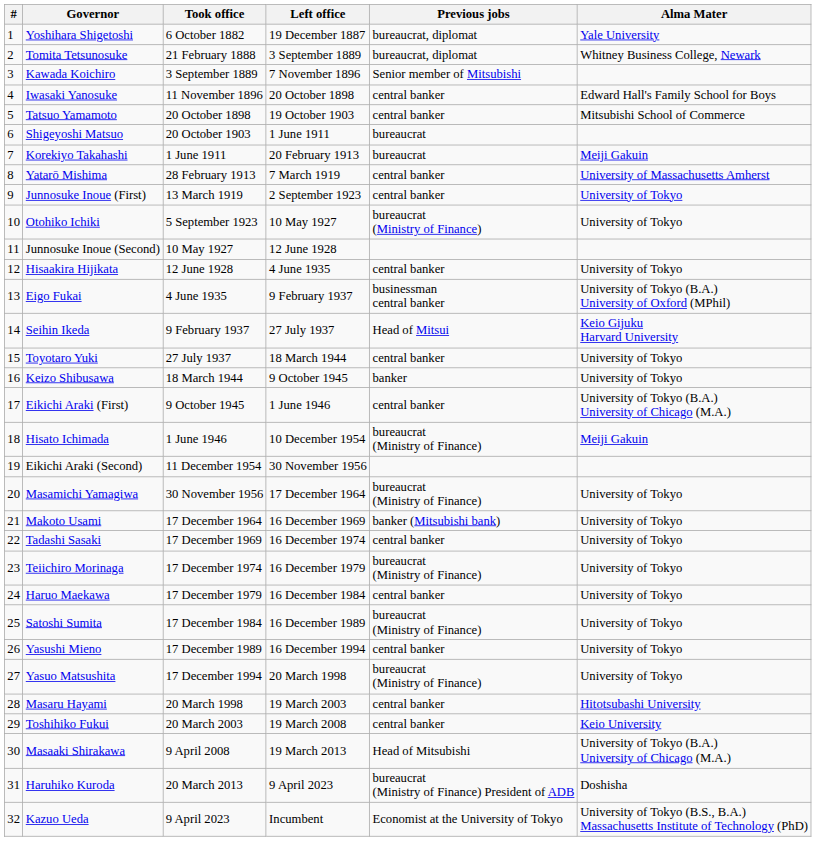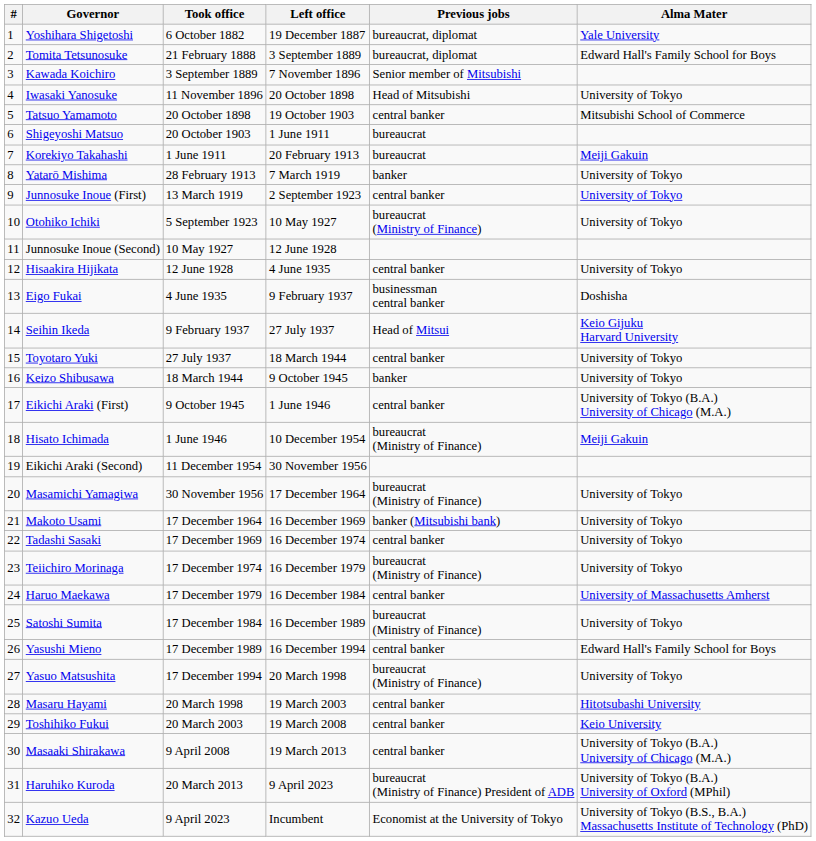(670, 54) Whitney Business College, Newark -> (678, 54) Edward Hall's Family School for Boys
(409, 94) central banker -> (421, 94) Head of Mitsubishi
(678, 94) Edward Hall's Family School for Boys -> (631, 94) University of Tokyo
(409, 174) central banker -> (390, 174) banker
(675, 174) University of Massachusetts Amherst -> (631, 174) University of Tokyo
(655, 296) University of Tokyo (B.A.) University of Oxford (MPhil) -> (604, 296) Doshisha
(631, 595) University of Tokyo -> (675, 595) University of Massachusetts Amherst
(631, 649) University of Tokyo -> (678, 649) Edward Hall's Family School for Boys
(421, 751) Head of Mitsubishi -> (409, 751) central banker
(604, 785) Doshisha -> (655, 785) University of Tokyo (B.A.) University of Oxford (MPhil)
